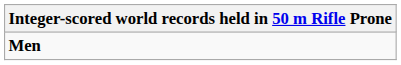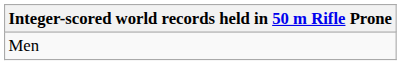(25, 46) bold -> (24, 46) normal
